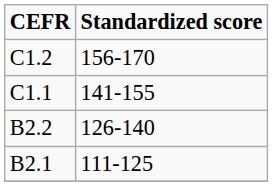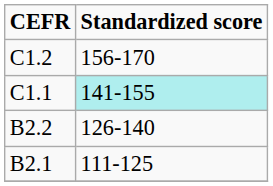(118, 92) no background -> (118, 92) paleturquoise background
